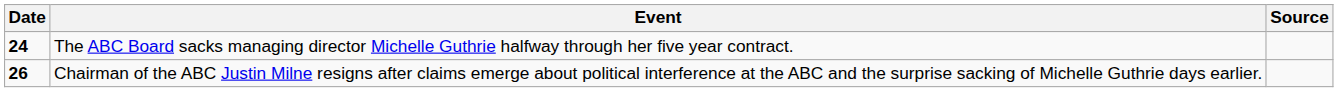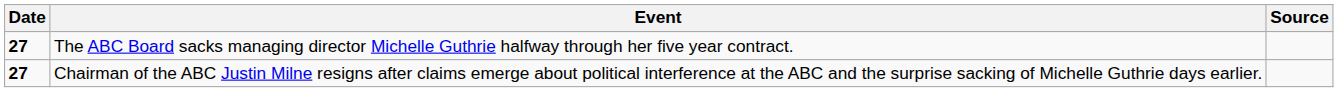(18, 45) 24 -> (18, 45) 27
(18, 73) 26 -> (18, 73) 27
